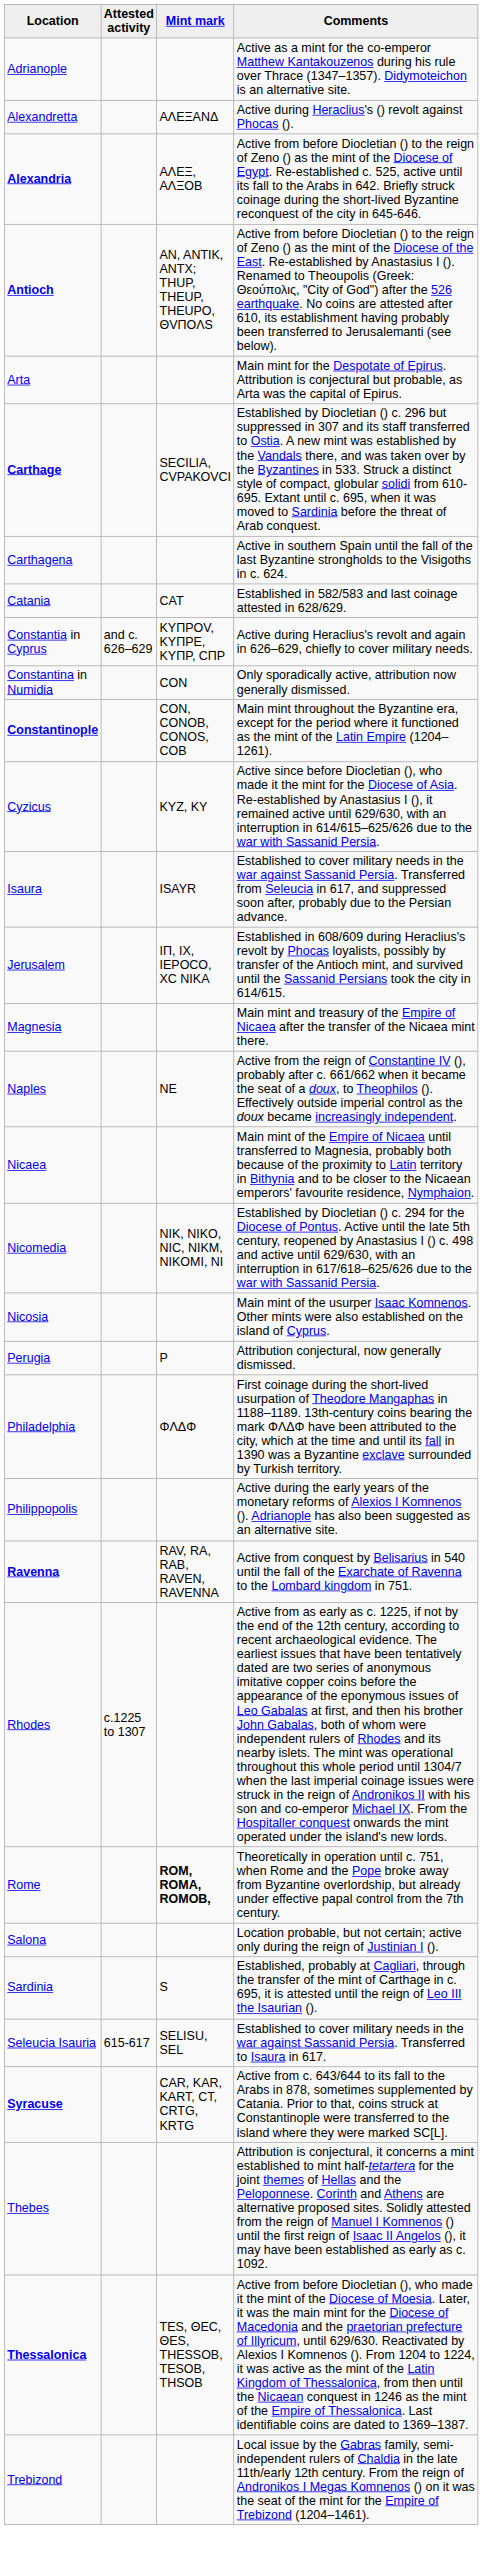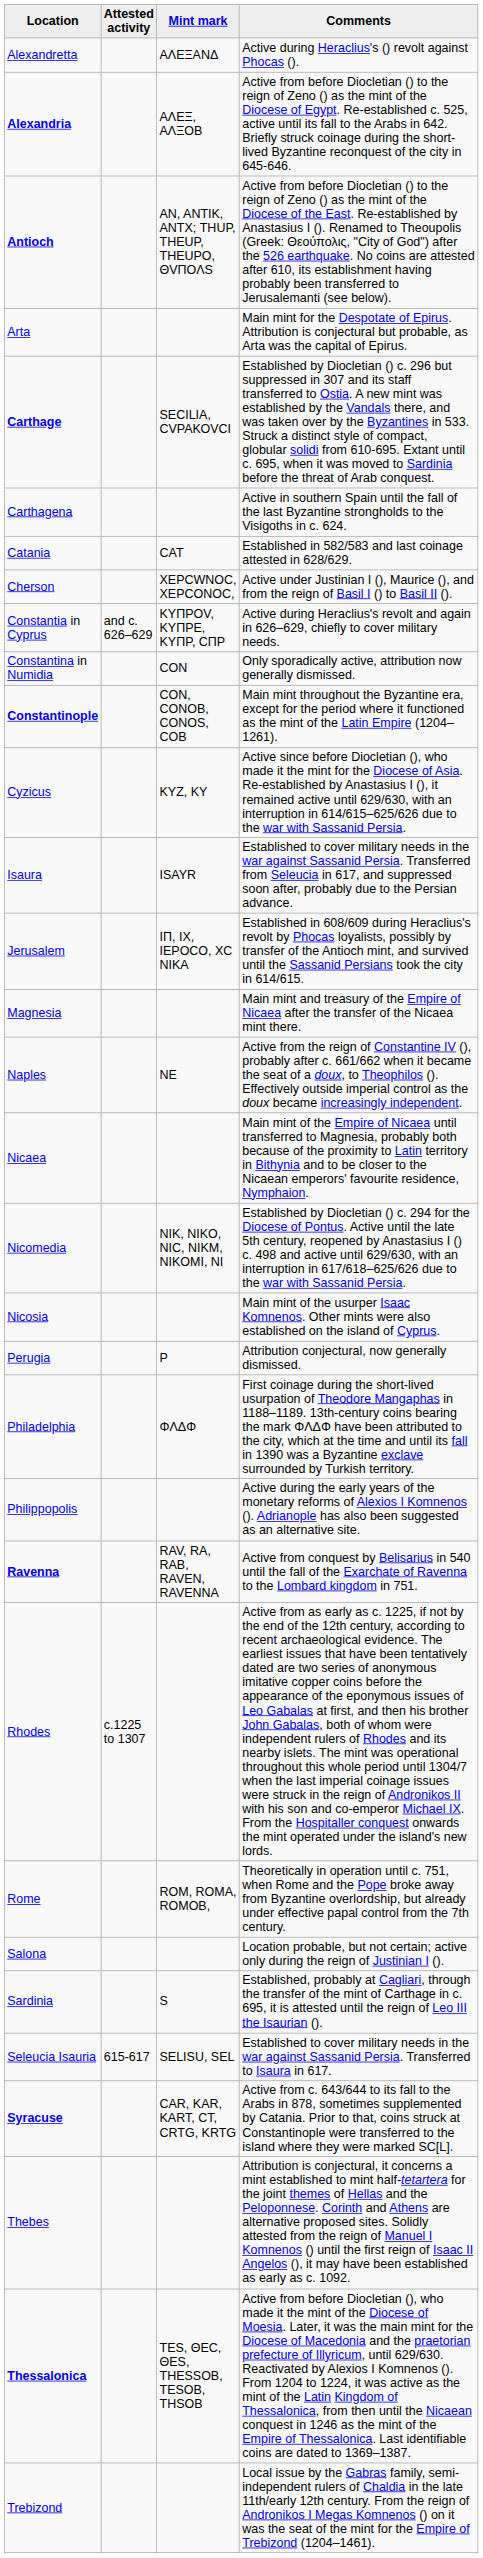- row: (37, 69)
+ row: (31, 586)
(185, 1885) bold -> (198, 1899) normal
